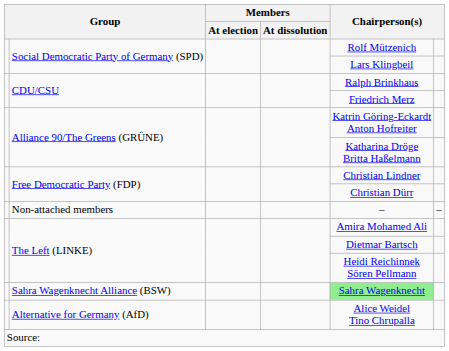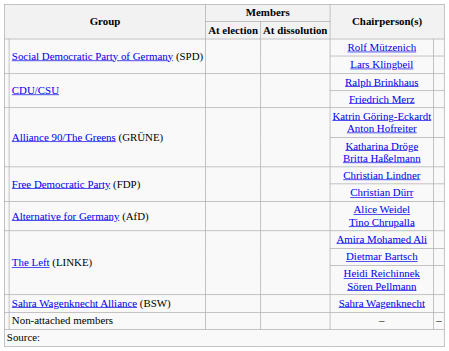rows swapped: (7, 315) <-> (7, 210)
(382, 291) lightgreen background -> (382, 303) no background
